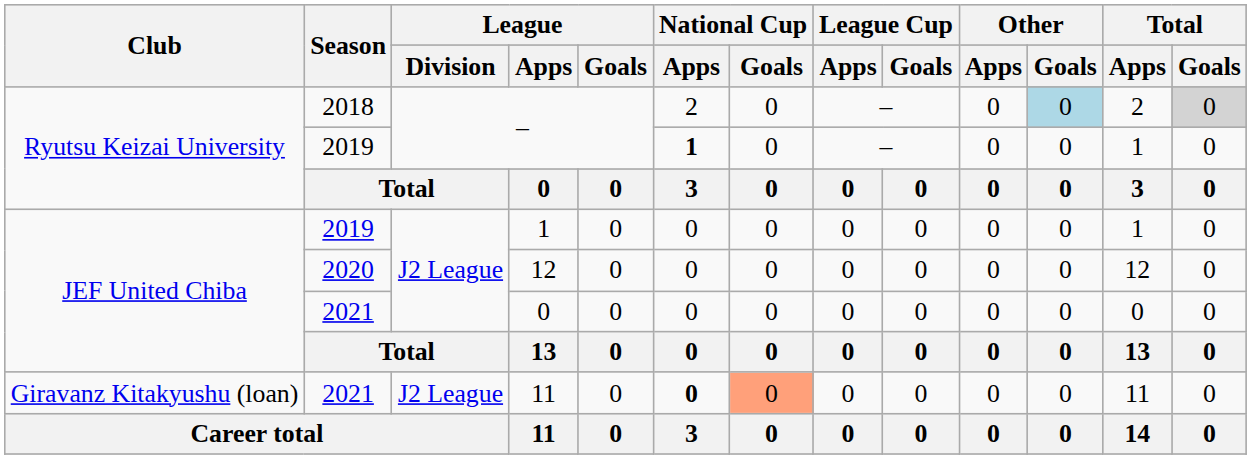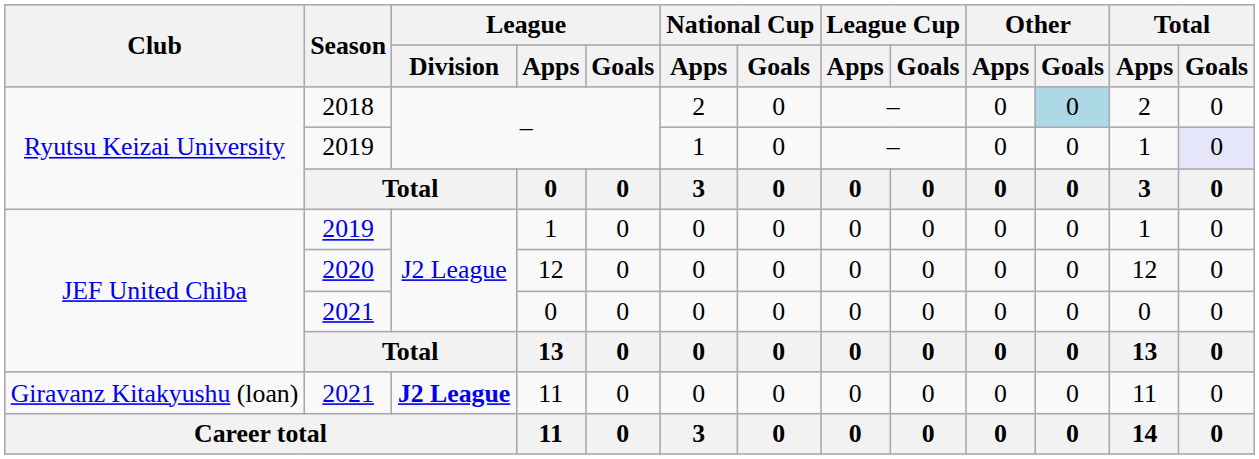(1209, 106) lightgrey background -> (1217, 106) no background
(691, 147) bold -> (699, 147) normal
(1209, 147) no background -> (1217, 147) lavender background
(450, 392) normal -> (454, 392) bold
(691, 392) bold -> (699, 392) normal
(771, 392) lightsalmon background -> (779, 392) no background
